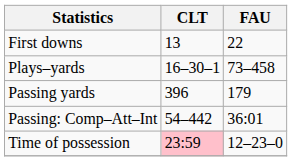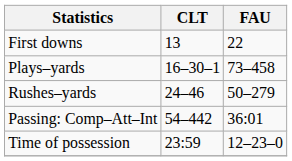+ row: (52, 93)
- row: (51, 93)
(183, 143) pink background -> (183, 143) no background
